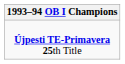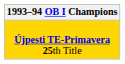(62, 45) no background -> (62, 45) gold background
